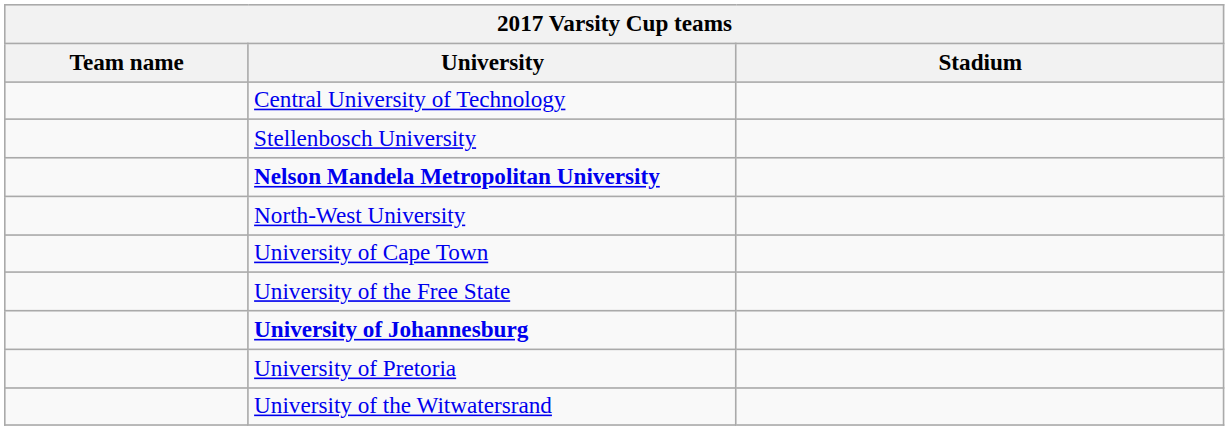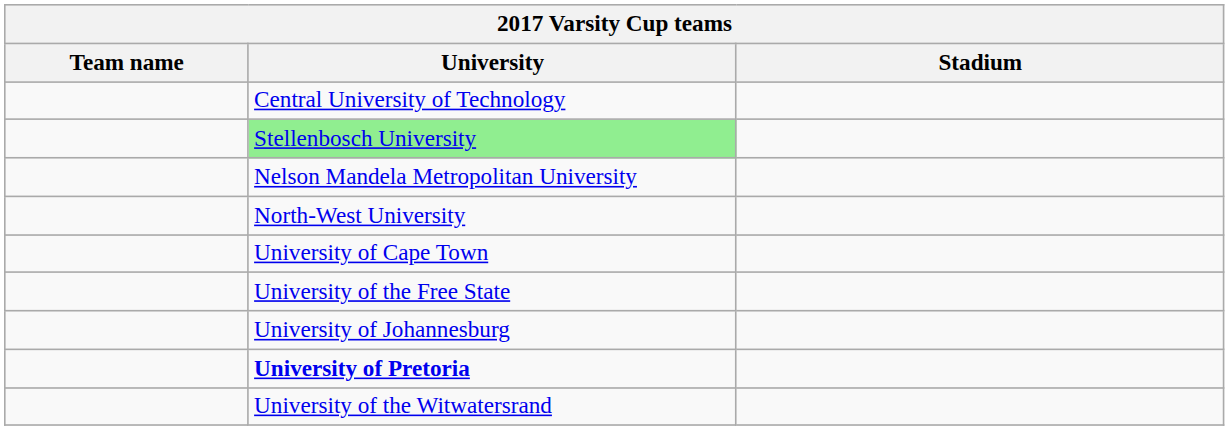(365, 138) no background -> (365, 138) lightgreen background
(457, 176) bold -> (446, 176) normal
(391, 329) bold -> (382, 329) normal
(355, 368) normal -> (362, 368) bold
